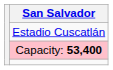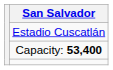(59, 50) pink background -> (59, 50) no background
